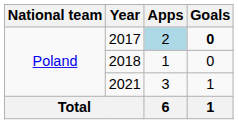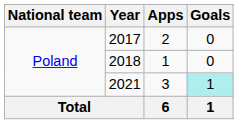(166, 38) lightblue background -> (166, 38) no background
(210, 38) bold -> (210, 38) normal
(210, 84) no background -> (210, 84) paleturquoise background
